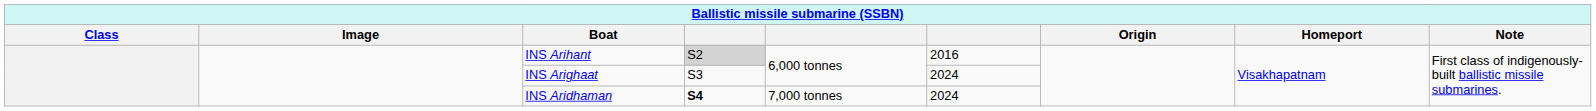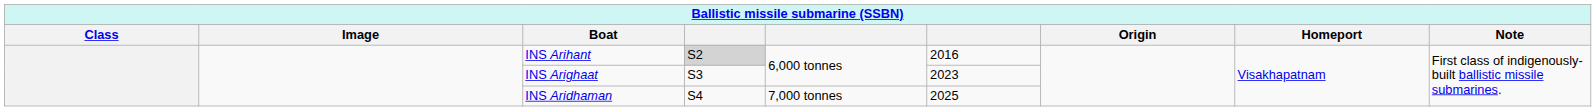(944, 75) 2024 -> (944, 75) 2023
(695, 95) bold -> (695, 95) normal
(944, 95) 2024 -> (944, 95) 2025
